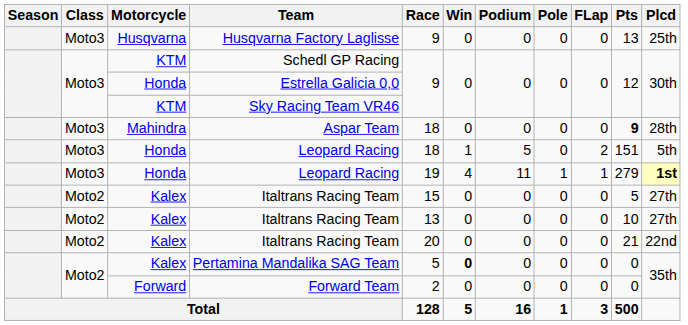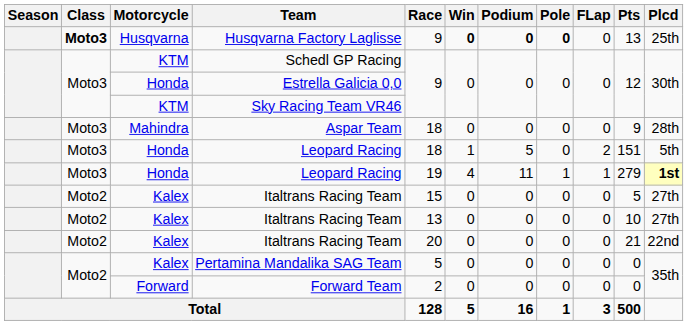(85, 38) normal -> (86, 38) bold
(468, 38) normal -> (471, 38) bold
(527, 38) normal -> (529, 38) bold
(564, 38) normal -> (566, 38) bold
(635, 128) bold -> (637, 128) normal
(468, 264) bold -> (471, 264) normal
